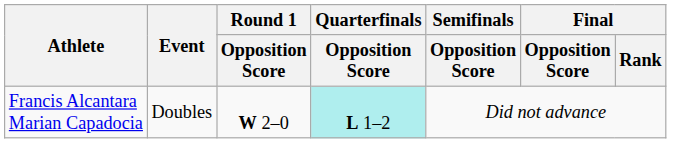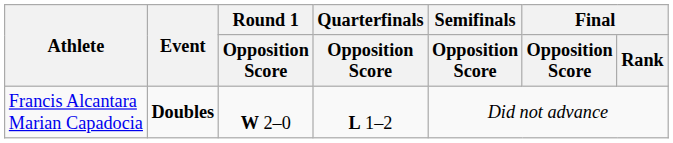(182, 112) normal -> (183, 112) bold
(368, 123) paleturquoise background -> (370, 123) no background
